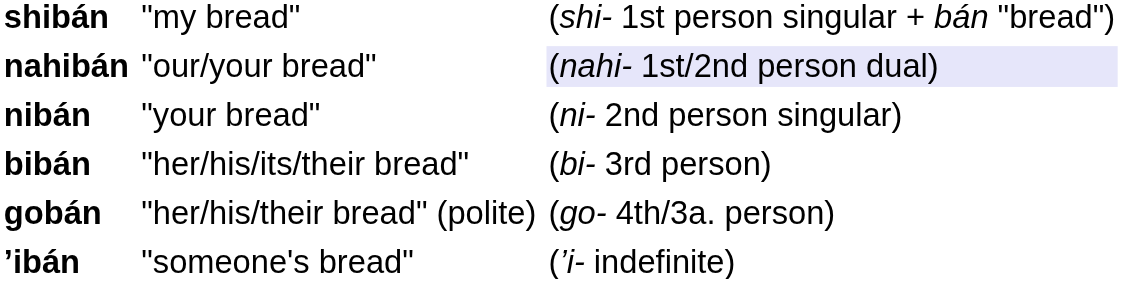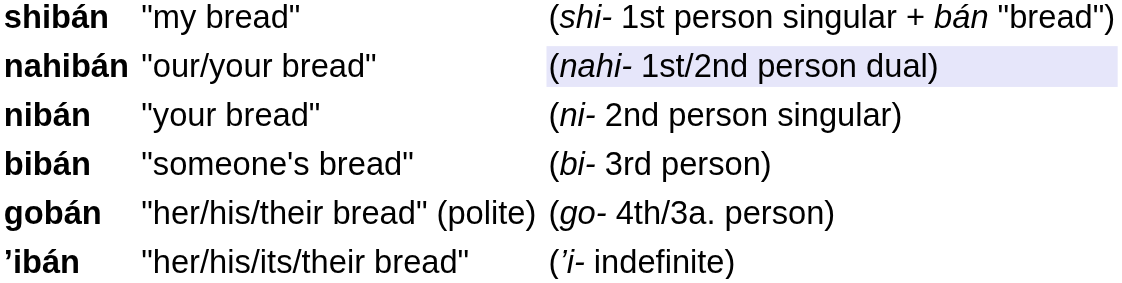(305, 163) "her/his/its/their bread" -> (278, 163) "someone's bread"
(278, 261) "someone's bread" -> (305, 261) "her/his/its/their bread"
